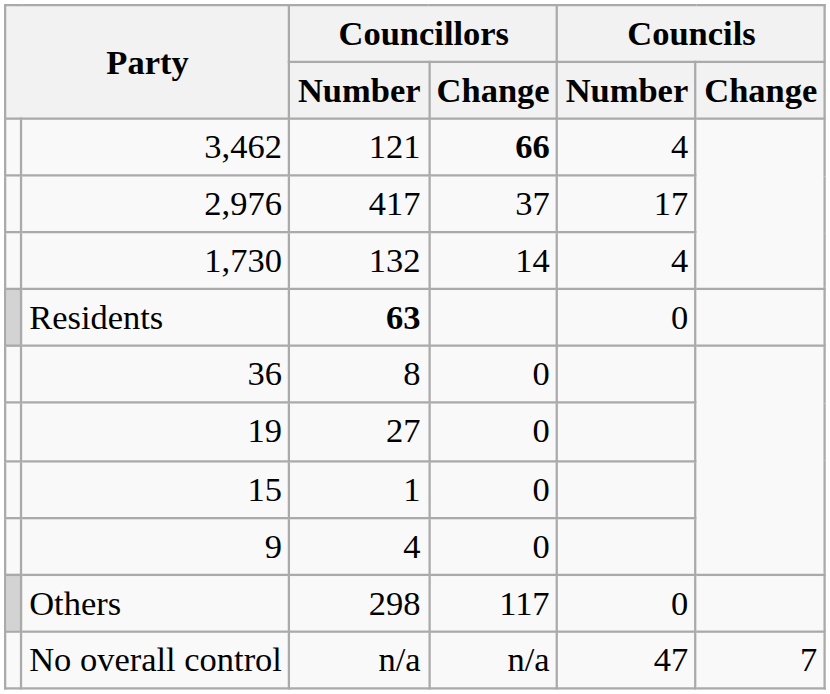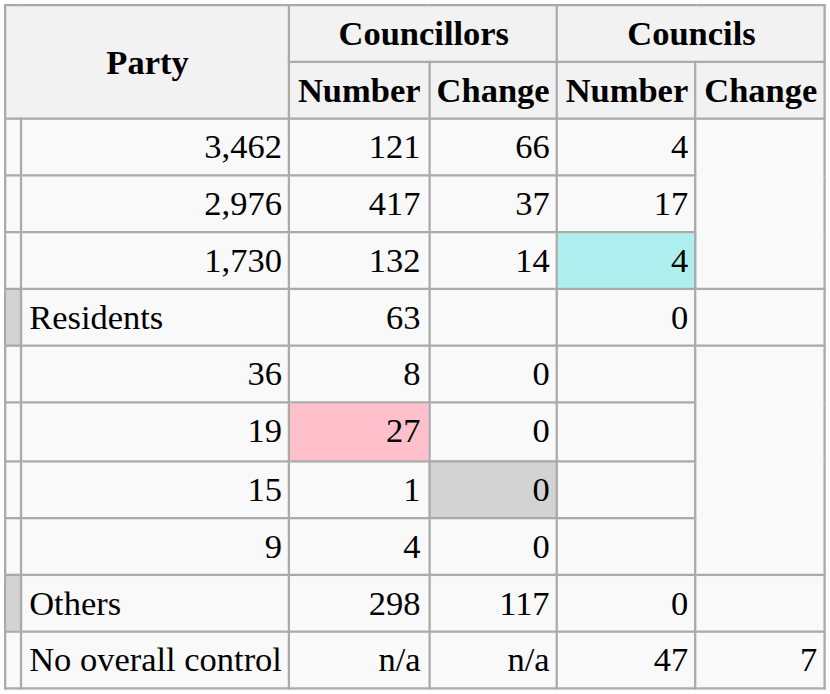(532, 146) bold -> (532, 146) normal
(680, 260) no background -> (680, 260) paleturquoise background
(403, 317) bold -> (403, 317) normal
(403, 431) no background -> (403, 431) pink background
(541, 488) no background -> (541, 488) lightgrey background
